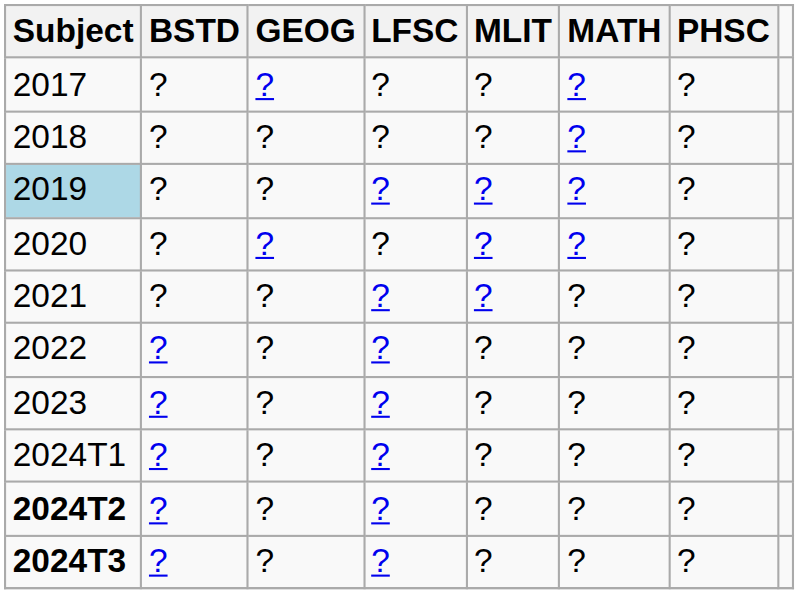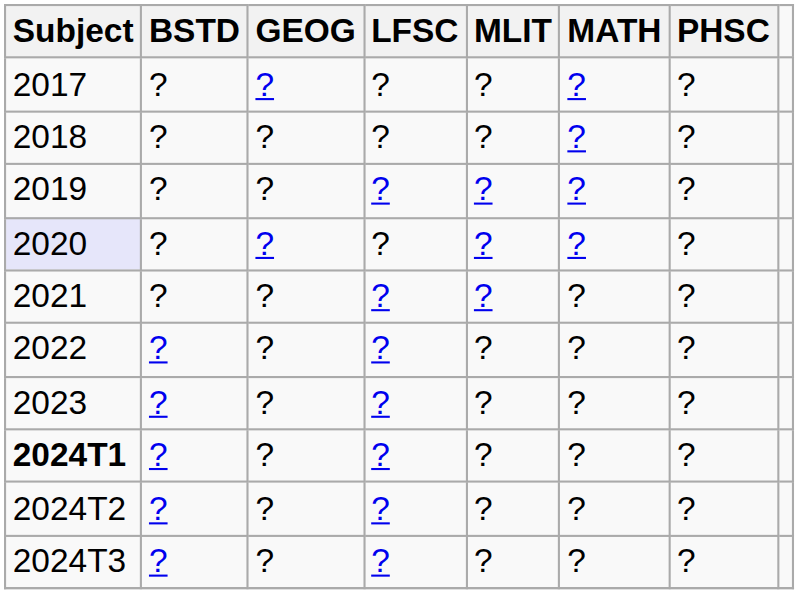(50, 190) lightblue background -> (50, 190) no background
(50, 243) no background -> (50, 243) lavender background
(69, 455) normal -> (69, 455) bold
(69, 508) bold -> (69, 508) normal
(69, 561) bold -> (69, 561) normal
